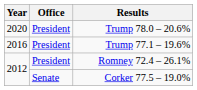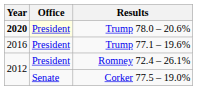(17, 28) normal -> (17, 28) bold
(51, 28) no background -> (51, 28) lightyellow background
